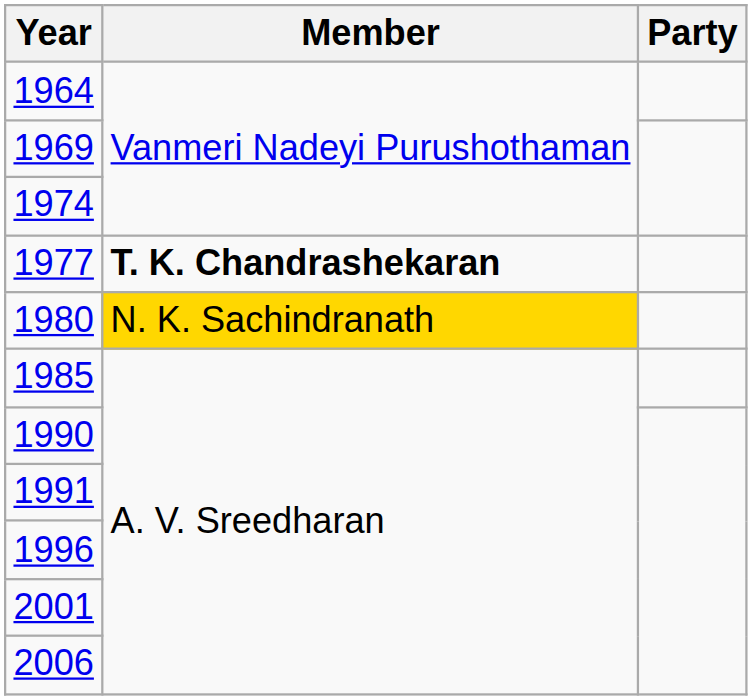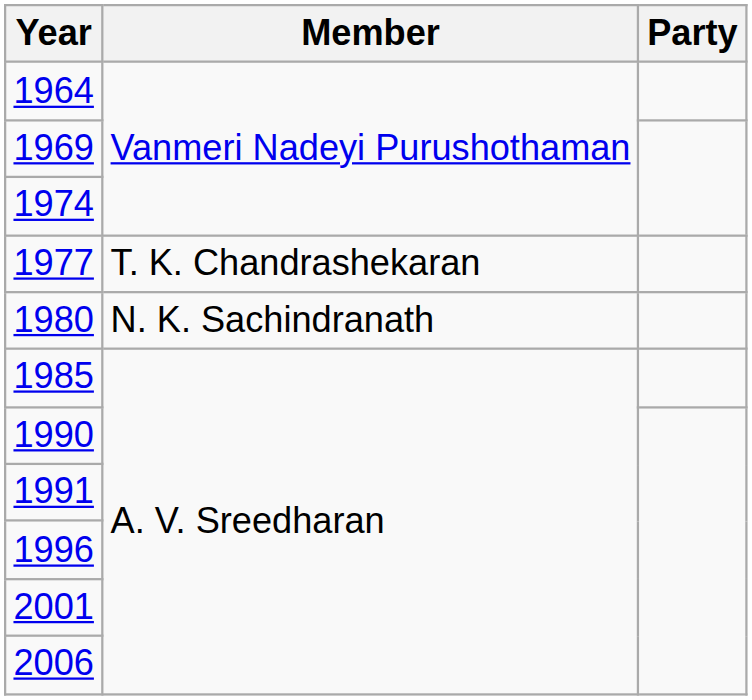(305, 262) bold -> (296, 262) normal
(272, 319) gold background -> (272, 319) no background
